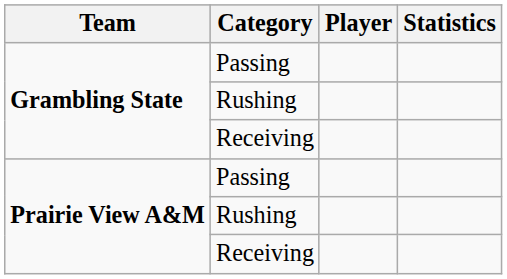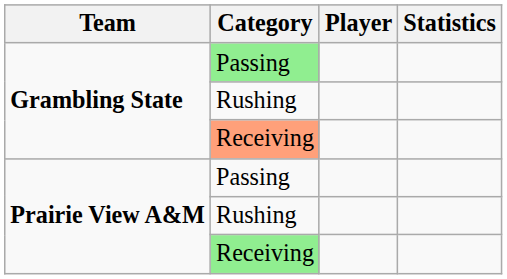(253, 62) no background -> (253, 62) lightgreen background
(265, 138) no background -> (265, 138) lightsalmon background
(265, 253) no background -> (265, 253) lightgreen background
